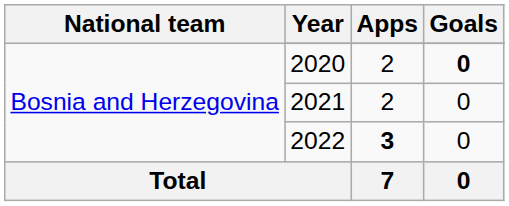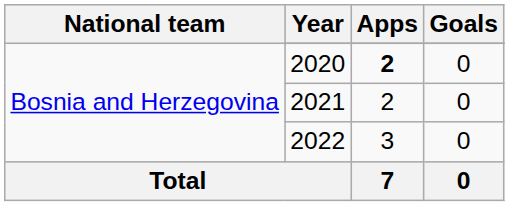(387, 63) normal -> (387, 63) bold
(464, 63) bold -> (464, 63) normal
(387, 141) bold -> (387, 141) normal
